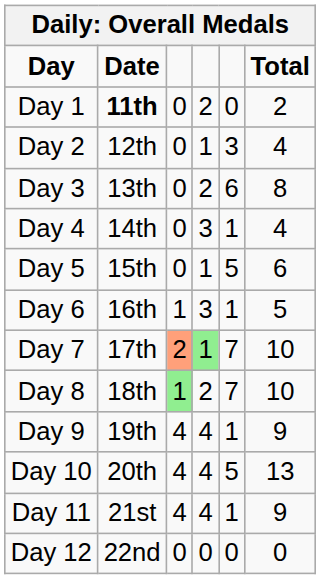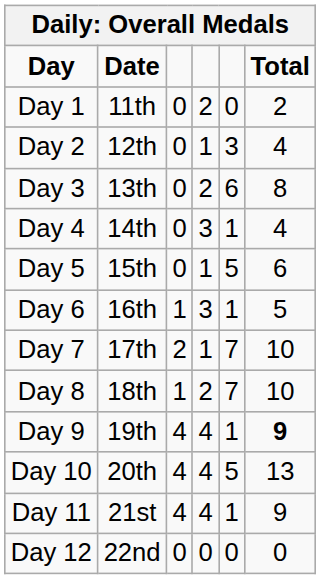(132, 106) bold -> (132, 106) normal
(180, 350) lightsalmon background -> (180, 350) no background
(206, 350) lightgreen background -> (206, 350) no background
(180, 390) lightgreen background -> (180, 390) no background
(280, 431) normal -> (280, 431) bold
